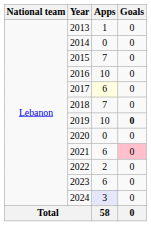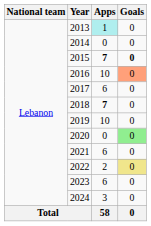(105, 27) no background -> (105, 27) paleturquoise background
(105, 58) normal -> (105, 58) bold
(132, 58) normal -> (132, 58) bold
(132, 74) no background -> (132, 74) lightsalmon background
(105, 89) lightyellow background -> (105, 89) no background
(105, 105) normal -> (105, 105) bold
(132, 120) bold -> (132, 120) normal
(132, 136) no background -> (132, 136) lightgreen background
(132, 151) pink background -> (132, 151) no background
(132, 167) no background -> (132, 167) khaki background
(105, 197) lavender background -> (105, 197) no background
